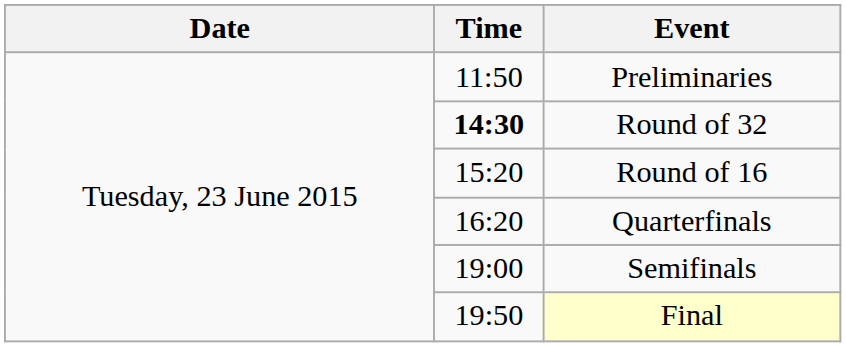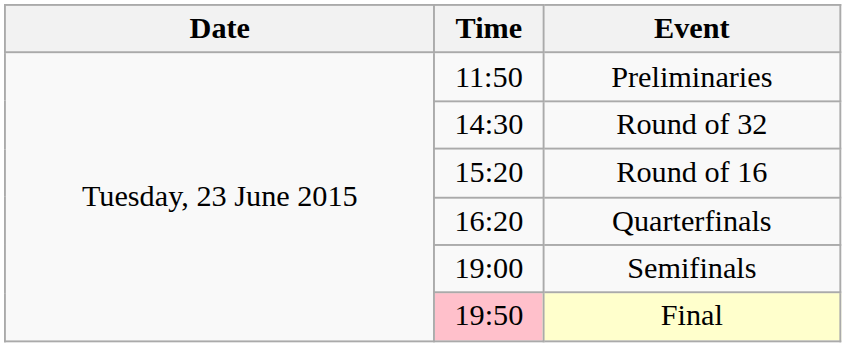(489, 124) bold -> (489, 124) normal
(489, 316) no background -> (489, 316) pink background
